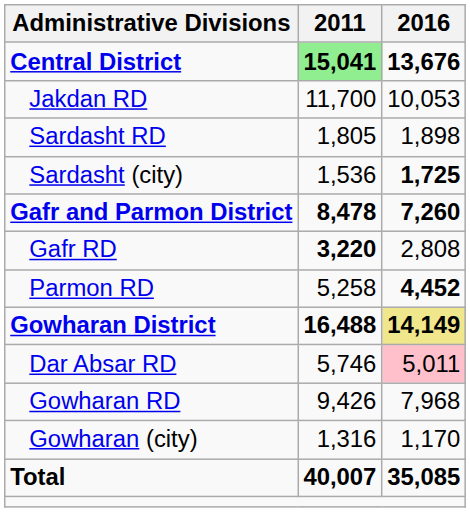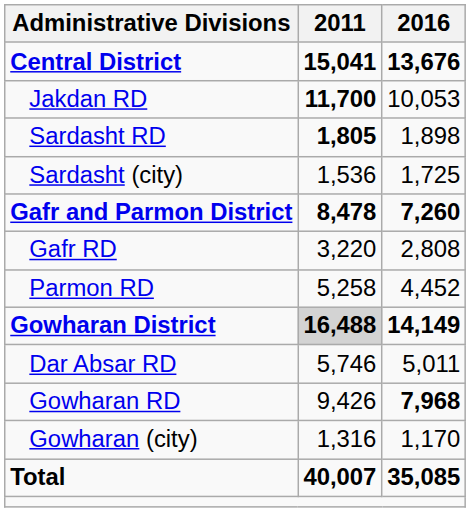(340, 61) lightgreen background -> (340, 61) no background
(341, 99) normal -> (341, 99) bold
(346, 136) normal -> (346, 136) bold
(430, 174) bold -> (430, 174) normal
(346, 250) bold -> (346, 250) normal
(430, 288) bold -> (430, 288) normal
(340, 325) no background -> (340, 325) lightgrey background
(424, 325) khaki background -> (424, 325) no background
(431, 363) pink background -> (431, 363) no background
(430, 401) normal -> (430, 401) bold
